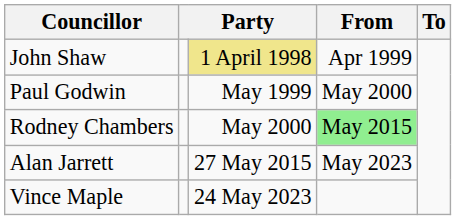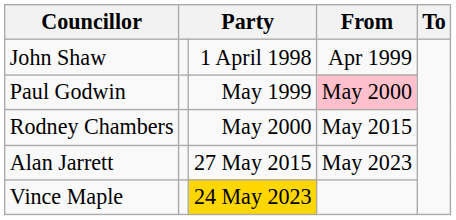(256, 57) khaki background -> (256, 57) no background
(367, 92) no background -> (367, 92) pink background
(367, 127) lightgreen background -> (367, 127) no background
(253, 197) no background -> (253, 197) gold background
